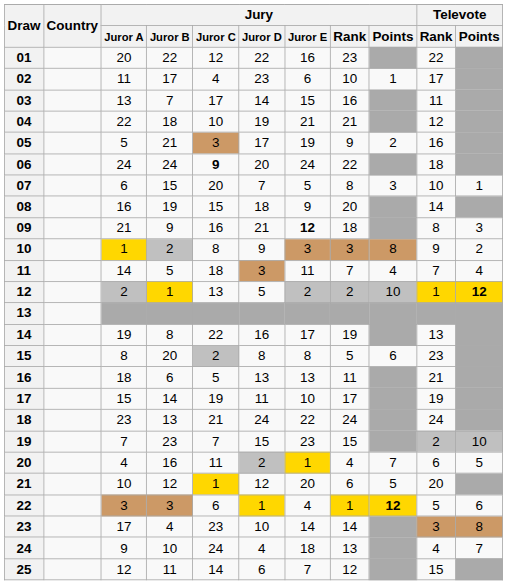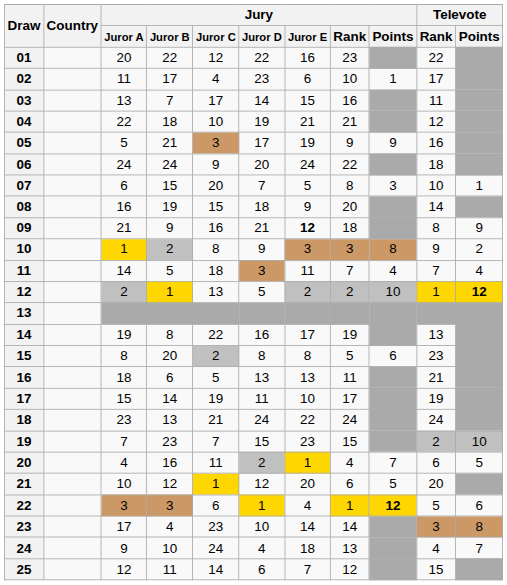(393, 143) 2 -> (393, 143) 9
(216, 164) bold -> (216, 164) normal
(479, 228) 3 -> (479, 228) 9
